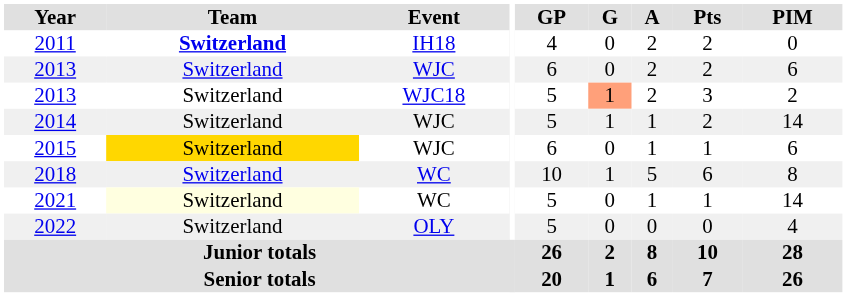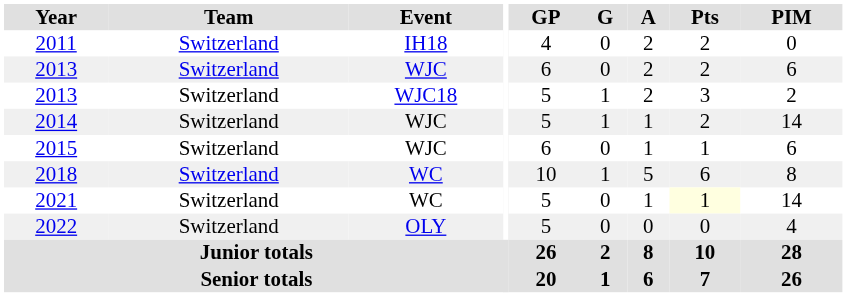(232, 43) bold -> (229, 43) normal
(610, 95) lightsalmon background -> (605, 95) no background
(232, 147) gold background -> (229, 147) no background
(232, 200) lightyellow background -> (229, 200) no background
(708, 200) no background -> (705, 200) lightyellow background
